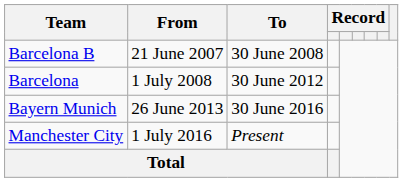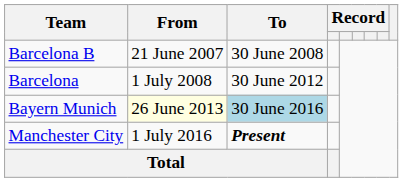(177, 108) no background -> (177, 108) lightyellow background
(277, 108) no background -> (277, 108) lightblue background
(257, 135) normal -> (258, 135) bold
